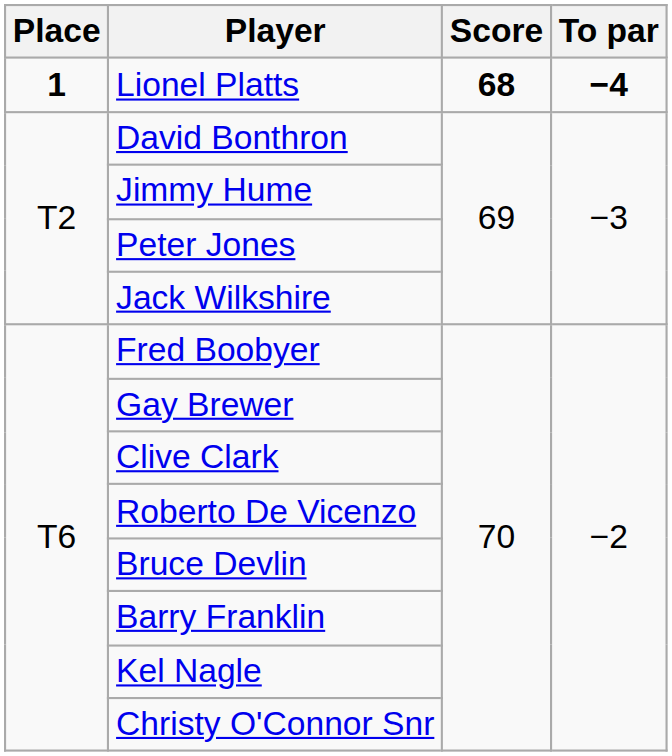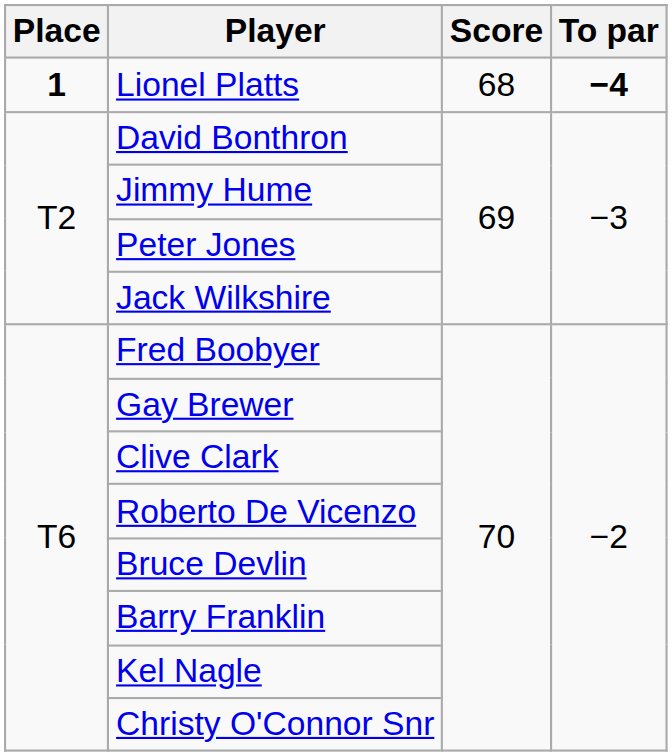(496, 84) bold -> (496, 84) normal
